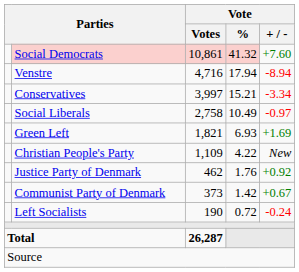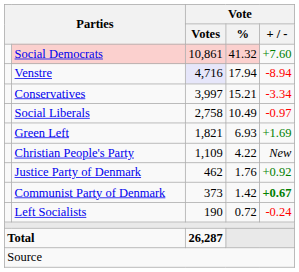(209, 73) no background -> (209, 73) lavender background
(277, 192) normal -> (277, 192) bold
